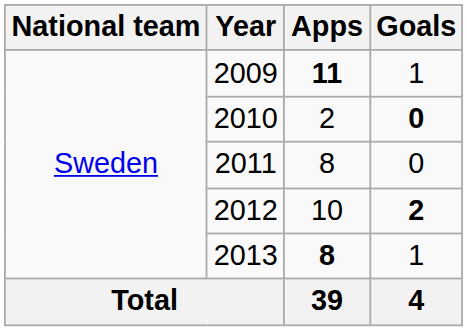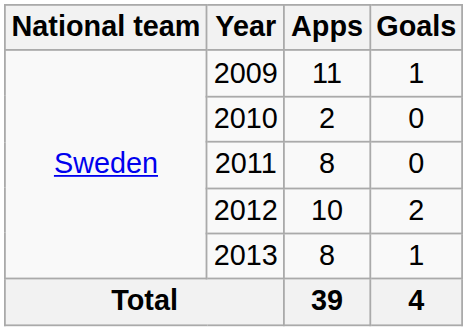(327, 73) bold -> (327, 73) normal
(416, 118) bold -> (416, 118) normal
(416, 210) bold -> (416, 210) normal
(327, 255) bold -> (327, 255) normal
